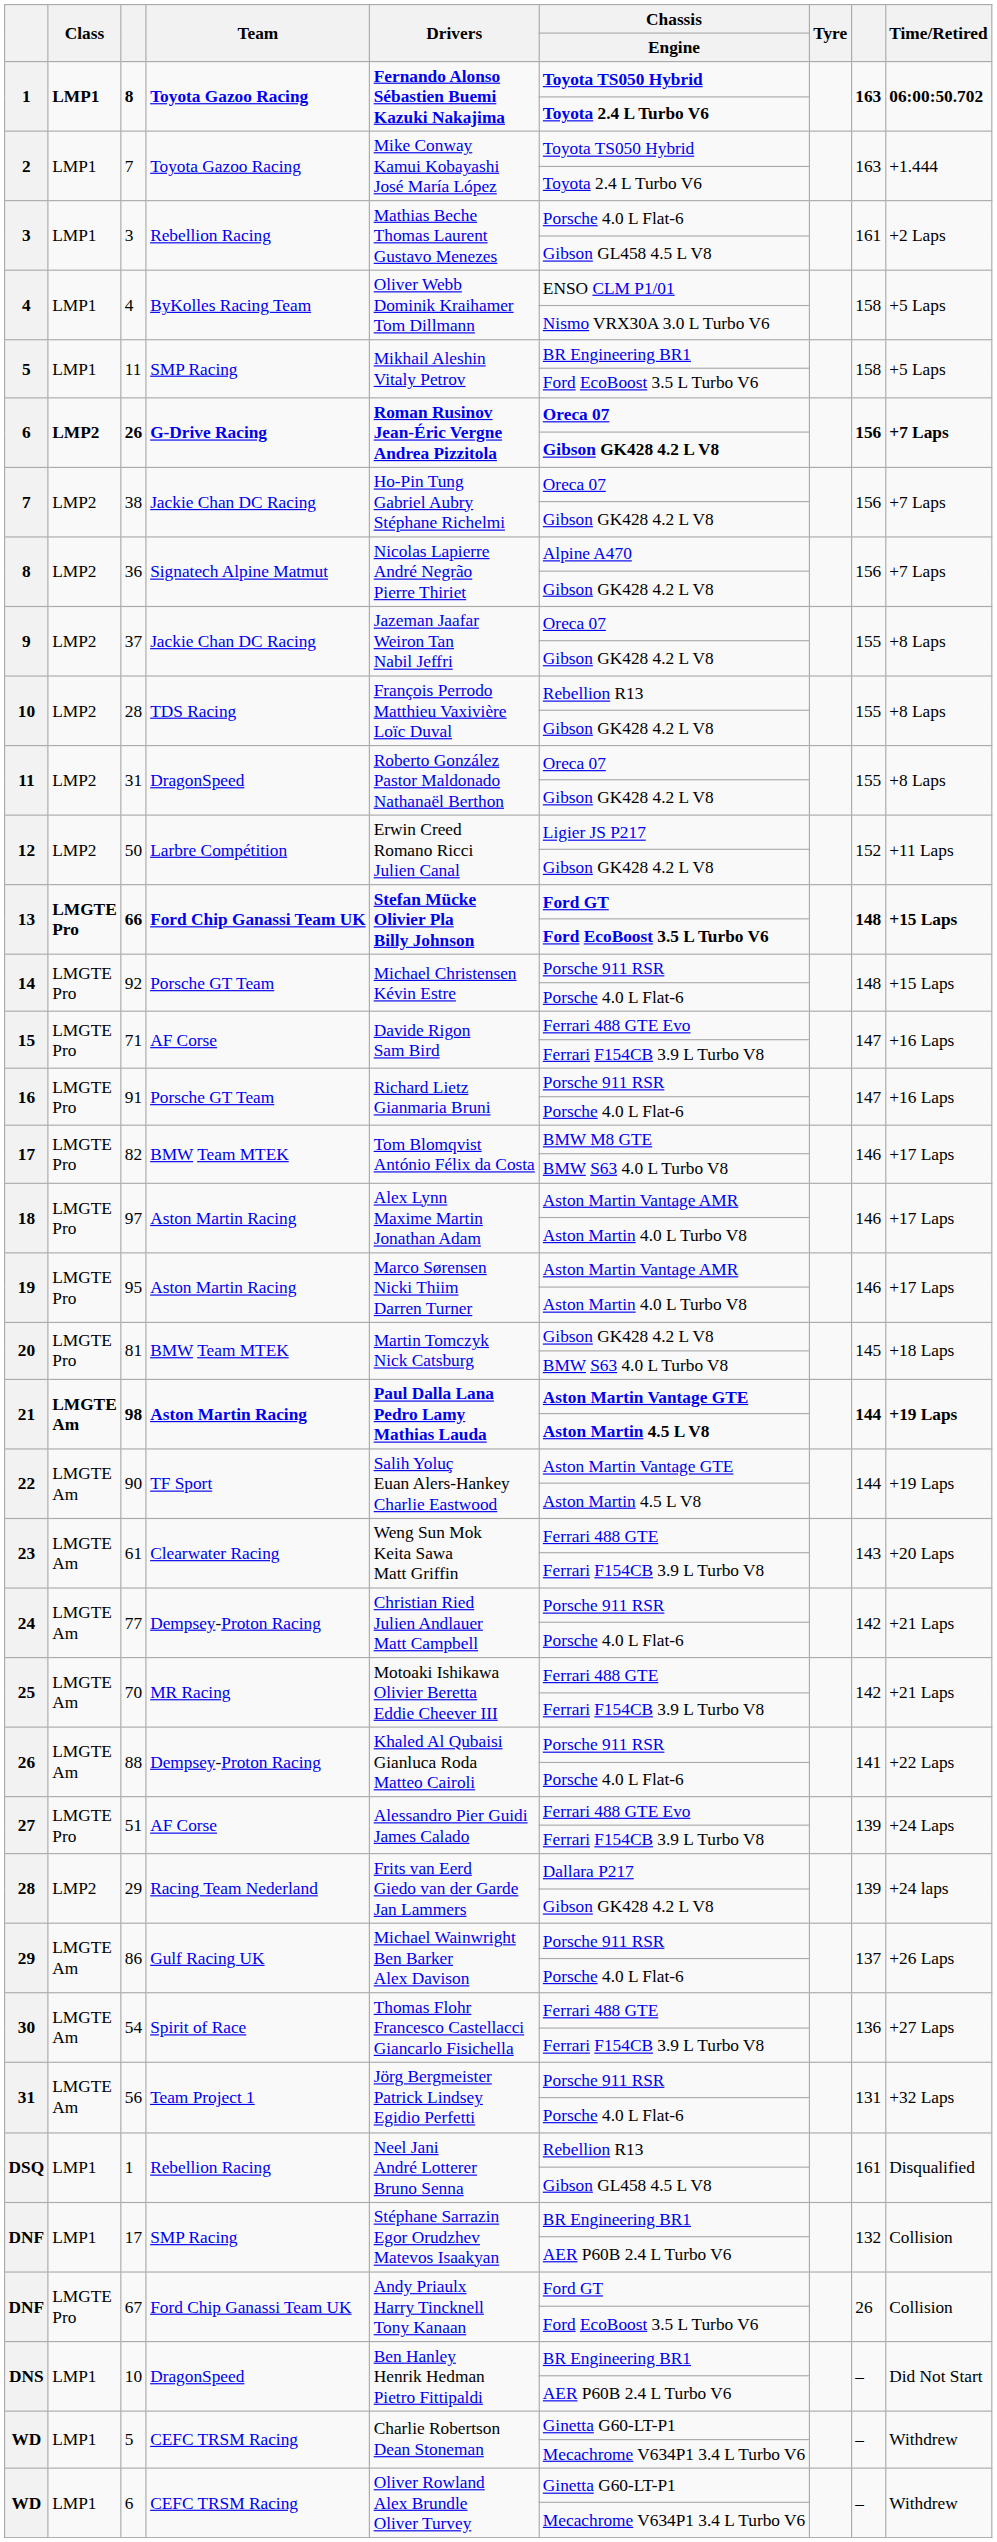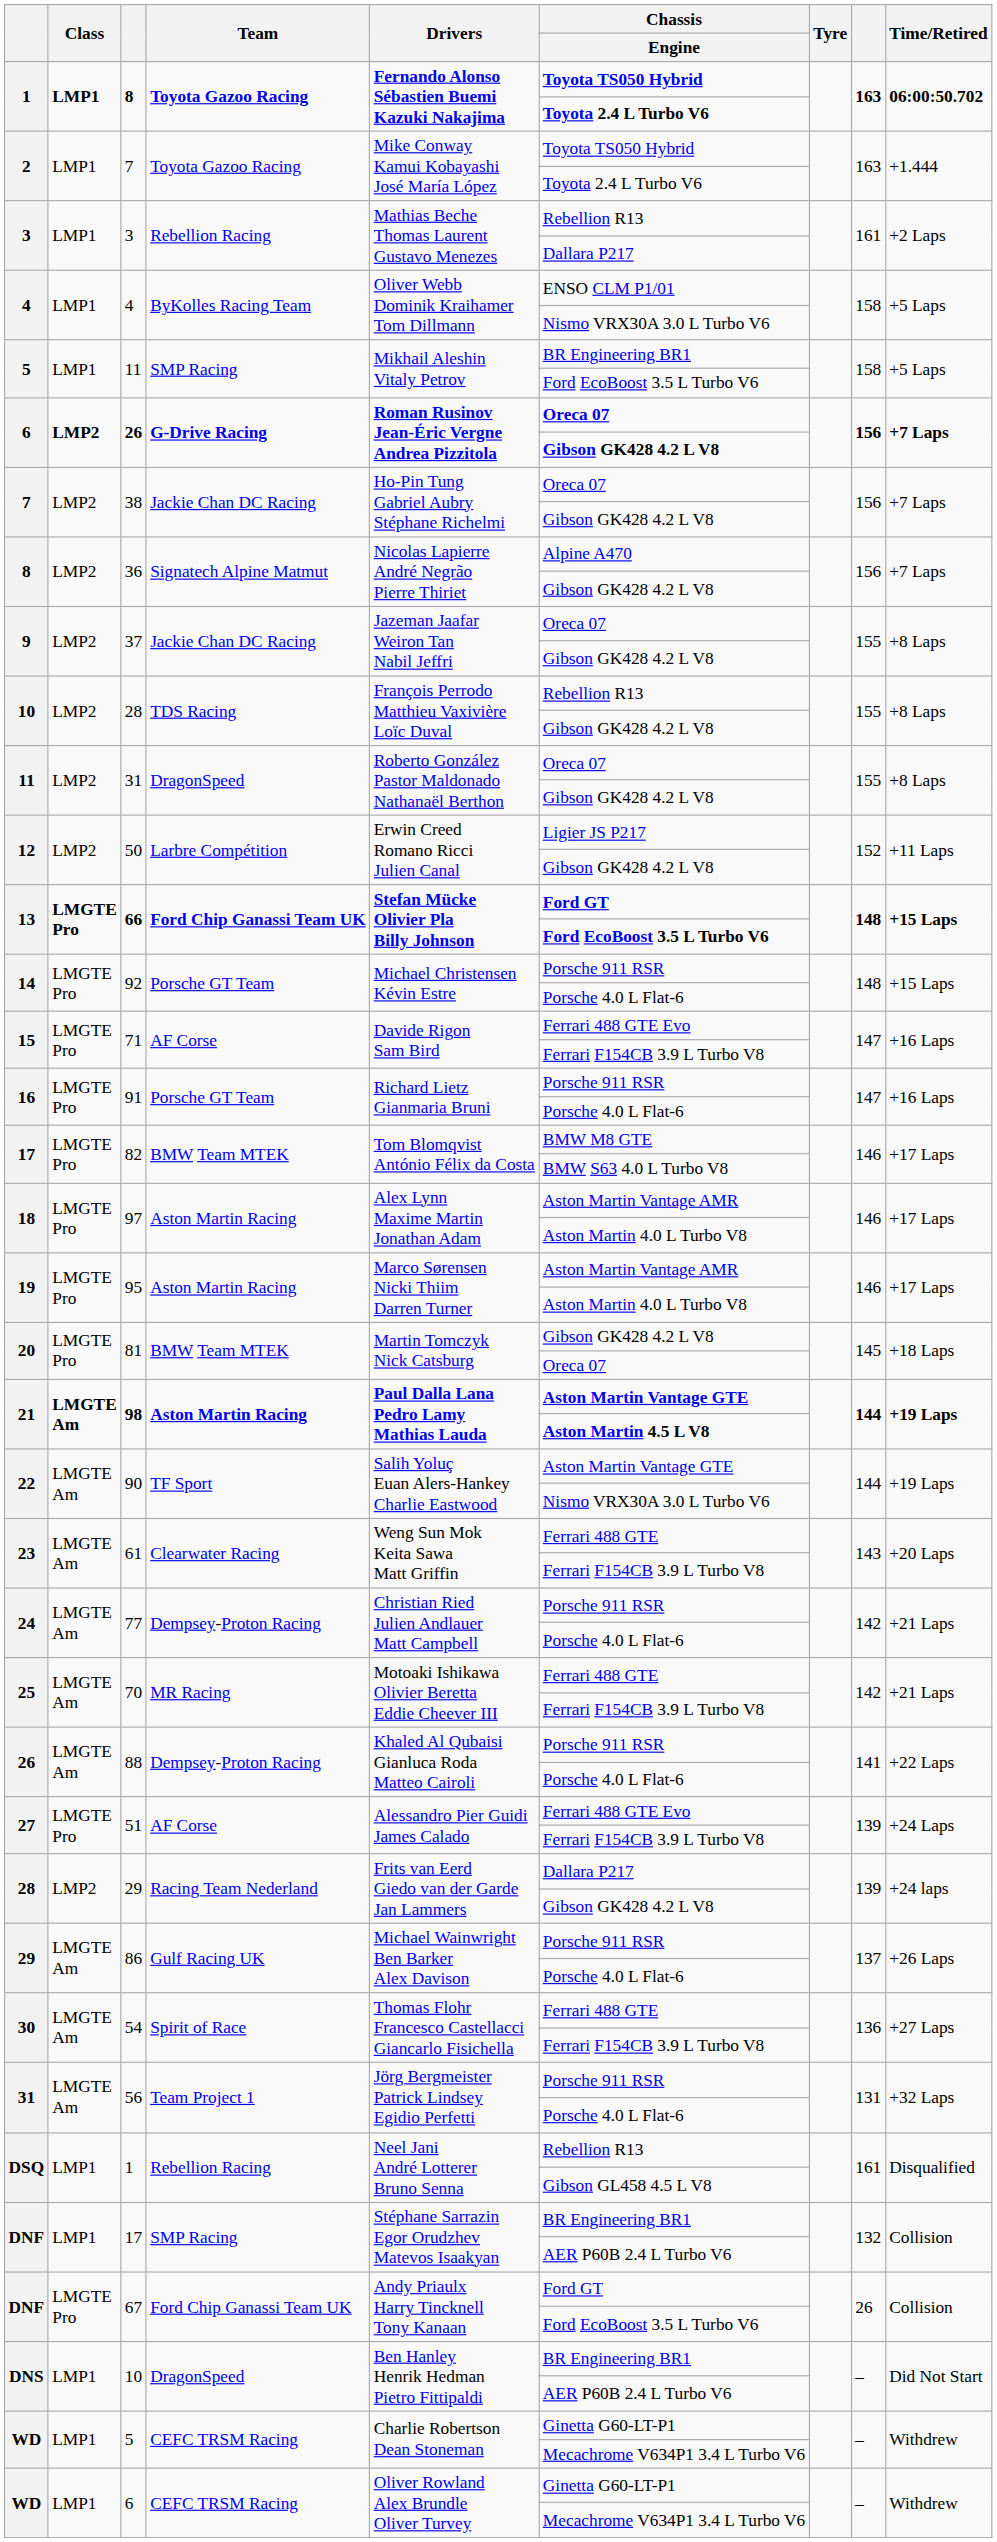(613, 218) Porsche 4.0 L Flat-6 -> (593, 218) Rebellion R13
(627, 253) Gibson GL458 4.5 L V8 -> (588, 253) Dallara P217
(636, 1364) BMW S63 4.0 L Turbo V8 -> (574, 1364) Oreca 07
(622, 1501) Aston Martin 4.5 L V8 -> (656, 1501) Nismo VRX30A 3.0 L Turbo V6
